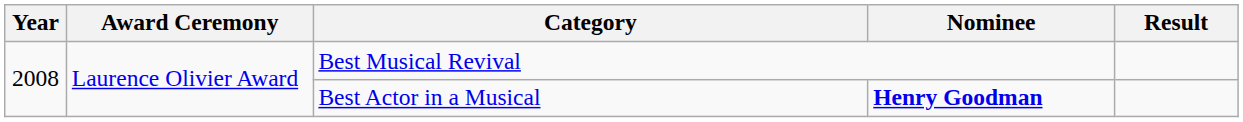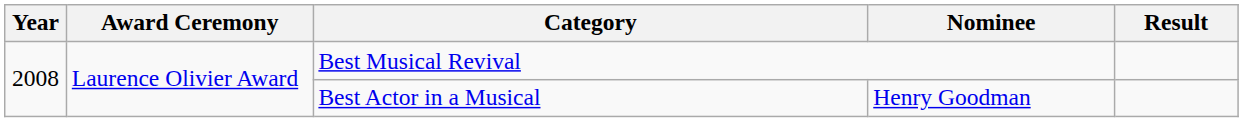(958, 97) bold -> (952, 97) normal
